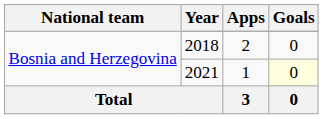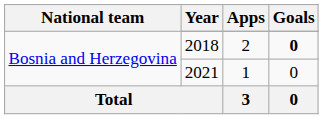(294, 45) normal -> (294, 45) bold
(294, 72) lightyellow background -> (294, 72) no background
